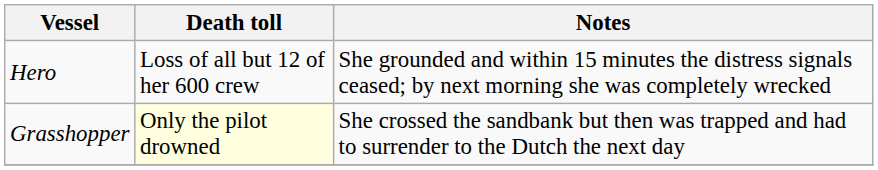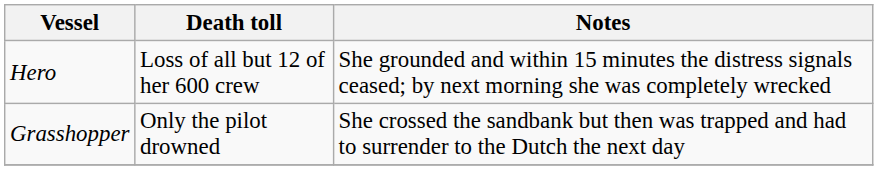(204, 133) lightyellow background -> (204, 133) no background
